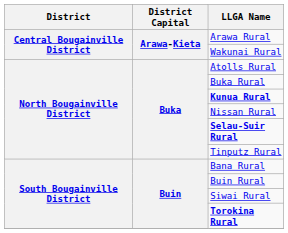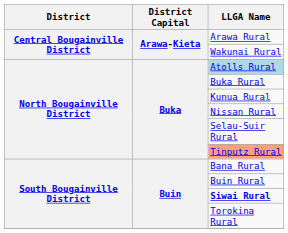(243, 67) no background -> (243, 67) lightblue background
(240, 96) bold -> (240, 96) normal
(238, 131) bold -> (238, 131) normal
(246, 151) no background -> (246, 151) lightsalmon background
(240, 196) normal -> (240, 196) bold
(232, 216) bold -> (232, 216) normal
